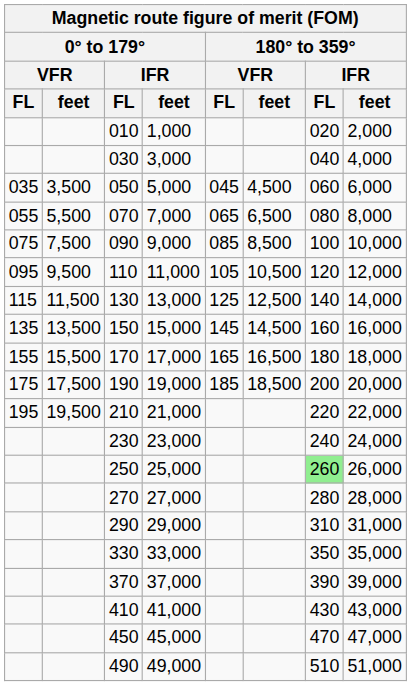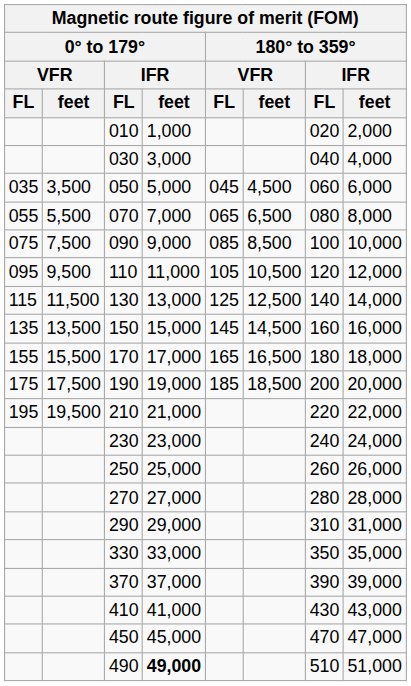(324, 469) lightgreen background -> (324, 469) no background
(174, 666) normal -> (174, 666) bold
